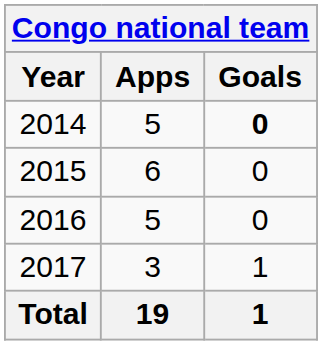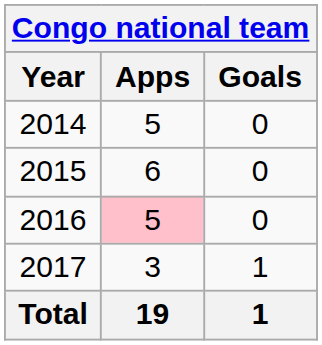(260, 123) bold -> (260, 123) normal
(153, 219) no background -> (153, 219) pink background
